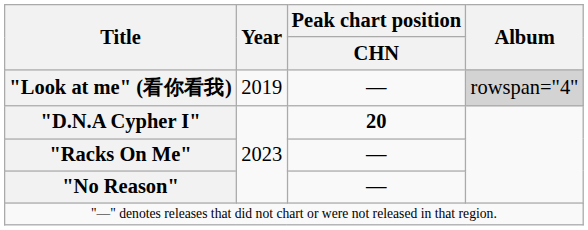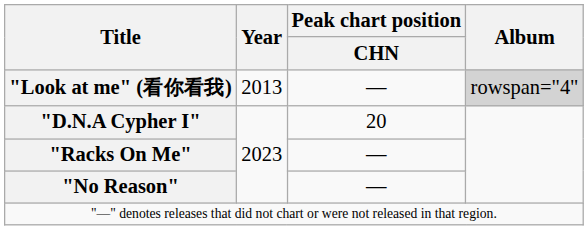(262, 87) 2019 -> (262, 87) 2013
(376, 122) bold -> (376, 122) normal
